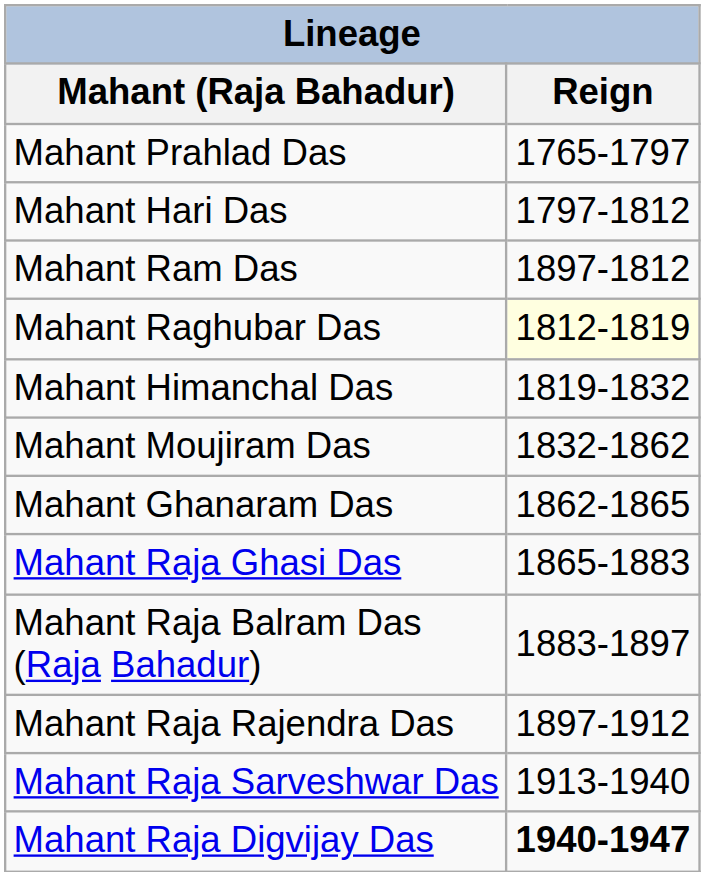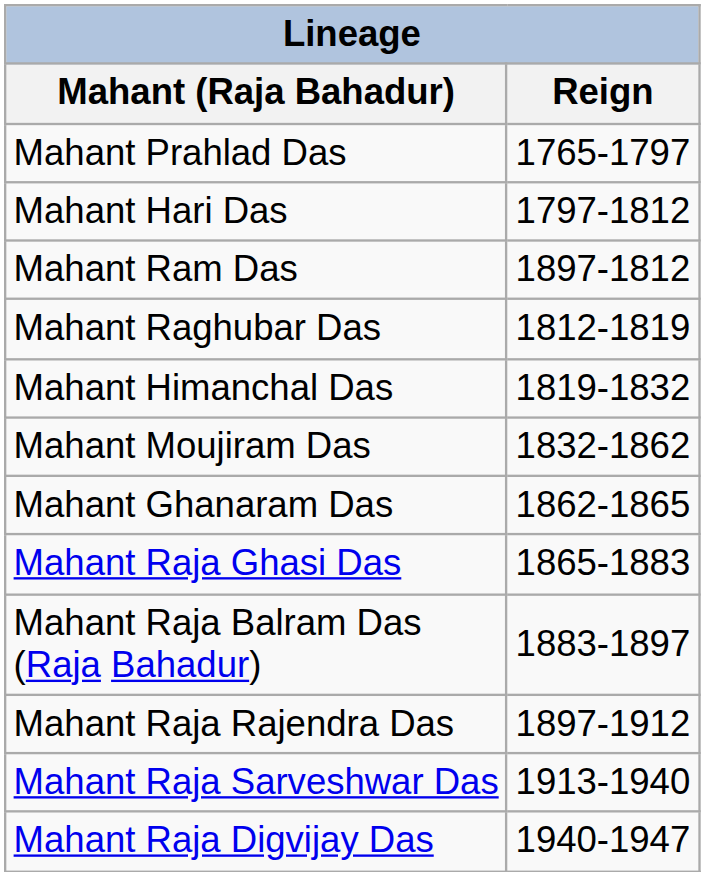(603, 327) lightyellow background -> (603, 327) no background
(603, 840) bold -> (603, 840) normal
